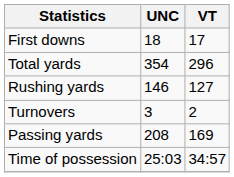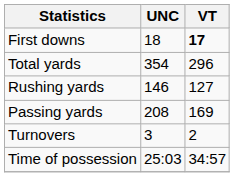(197, 40) normal -> (197, 40) bold
rows swapped: (55, 135) <-> (42, 111)
